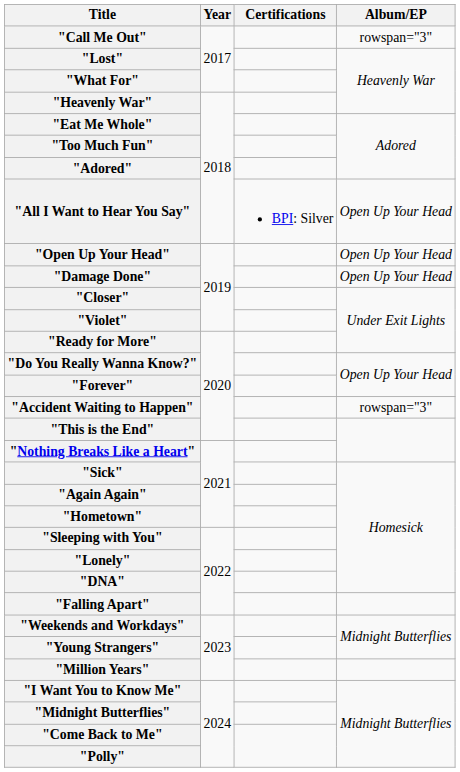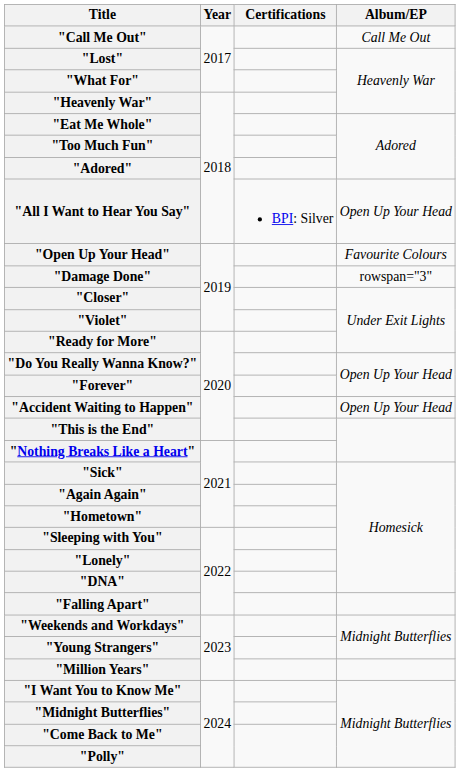(396, 37) rowspan="3" -> (396, 37) Call Me Out
(396, 254) Open Up Your Head -> (396, 254) Favourite Colours
(396, 276) Open Up Your Head -> (396, 276) rowspan="3"
(396, 407) rowspan="3" -> (396, 407) Open Up Your Head
